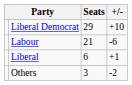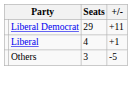(117, 27) +10 -> (116, 27) +11
- row: (25, 42)
(86, 57) 6 -> (86, 42) 4
(113, 73) -2 -> (113, 57) -5
